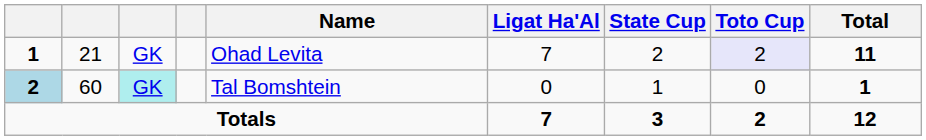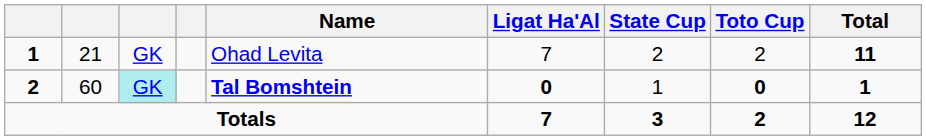(760, 54) lavender background -> (760, 54) no background
(33, 87) lightblue background -> (33, 87) no background
(276, 87) normal -> (281, 87) bold
(546, 87) normal -> (546, 87) bold
(760, 87) normal -> (760, 87) bold
